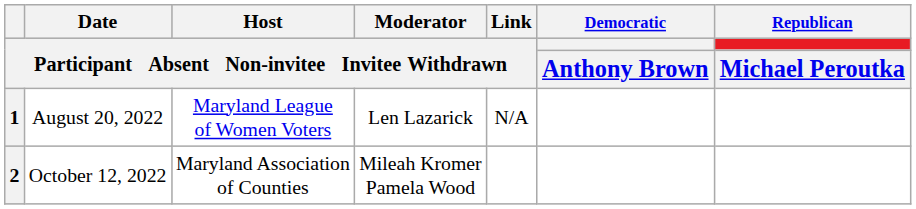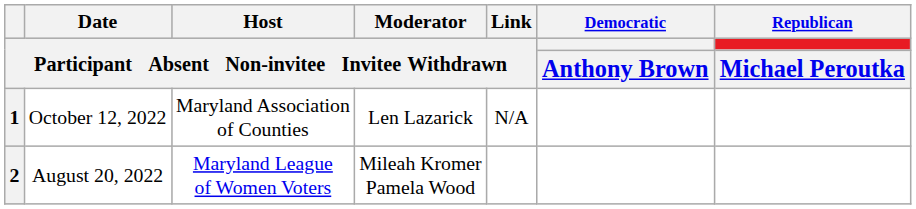(98, 117) August 20, 2022 -> (98, 117) October 12, 2022
(263, 117) Maryland League of Women Voters -> (263, 117) Maryland Association of Counties
(98, 175) October 12, 2022 -> (98, 175) August 20, 2022
(263, 175) Maryland Association of Counties -> (263, 175) Maryland League of Women Voters
